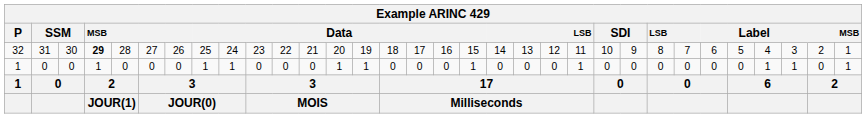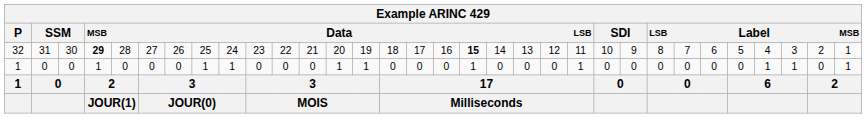(473, 50) normal -> (473, 50) bold
